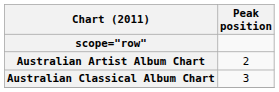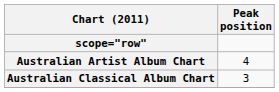(246, 61) 2 -> (246, 61) 4
